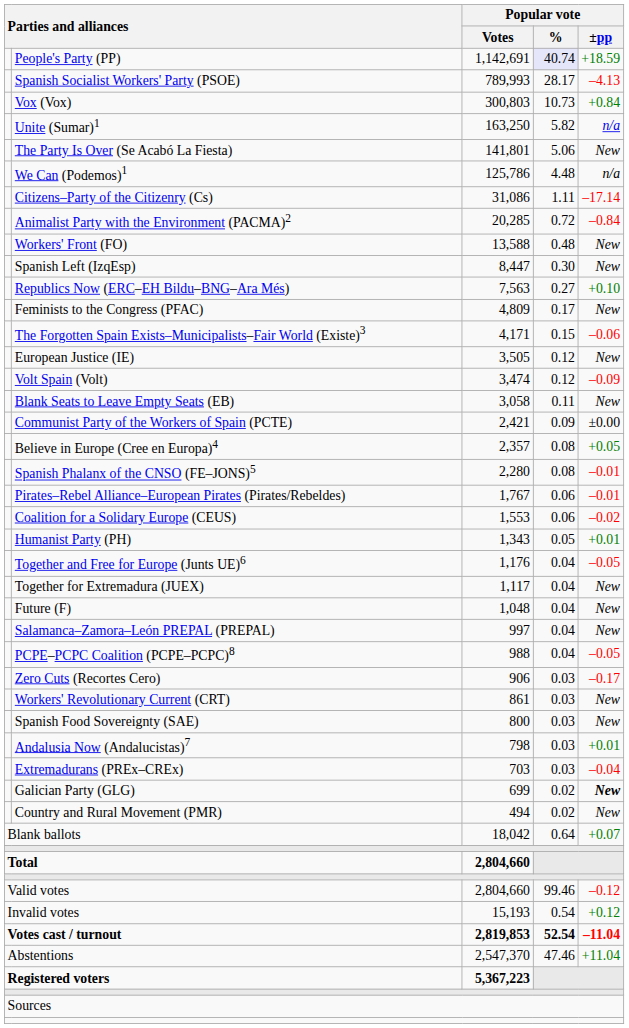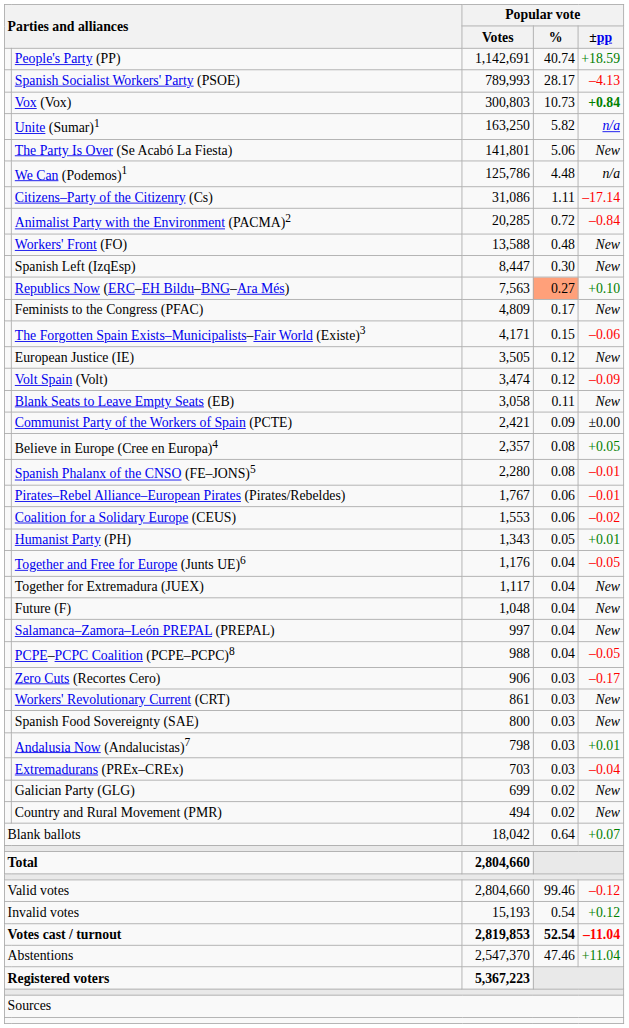(560, 59) lavender background -> (560, 59) no background
(604, 102) normal -> (604, 102) bold
(563, 288) no background -> (563, 288) lightsalmon background
(607, 790) bold -> (608, 790) normal
